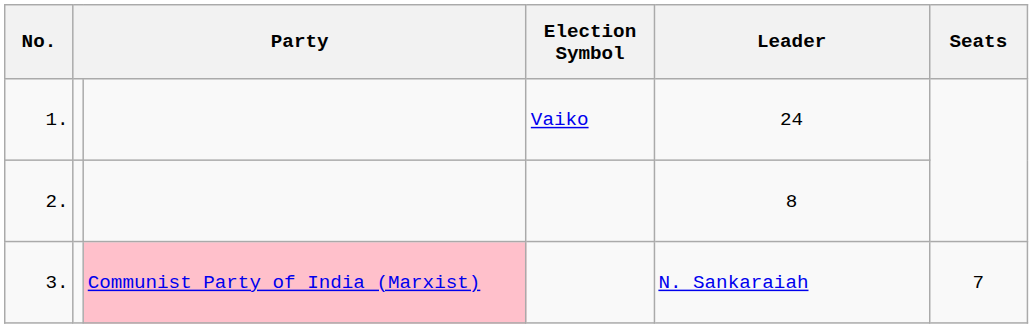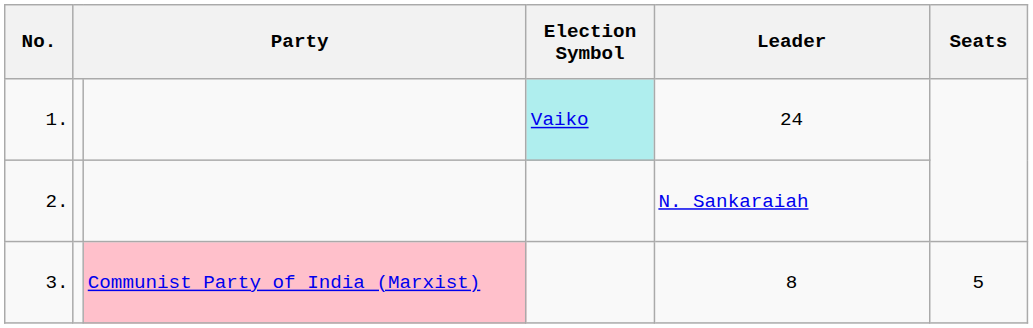(560, 119) no background -> (560, 119) paleturquoise background
(792, 201) 8 -> (733, 201) N. Sankaraiah
(733, 282) N. Sankaraiah -> (792, 282) 8
(978, 282) 7 -> (978, 282) 5
